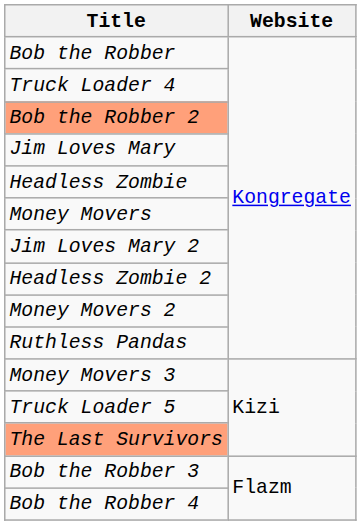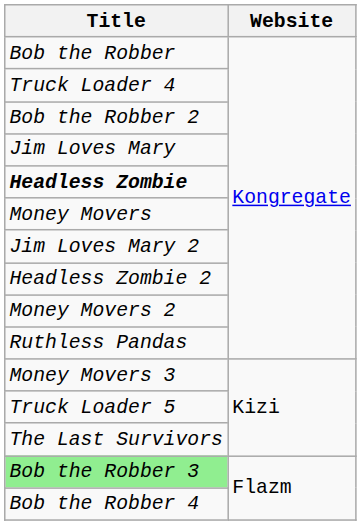(104, 117) lightsalmon background -> (104, 117) no background
(98, 182) normal -> (98, 182) bold
(116, 440) lightsalmon background -> (116, 440) no background
(104, 472) no background -> (104, 472) lightgreen background
